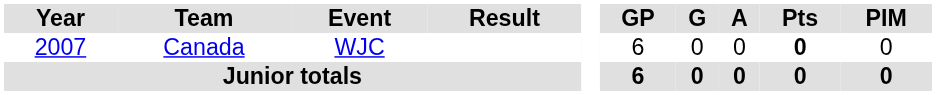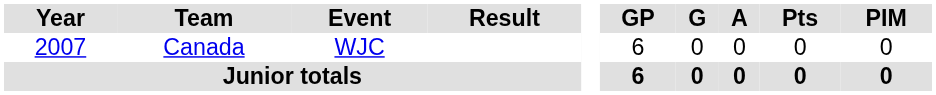(800, 47) bold -> (800, 47) normal
